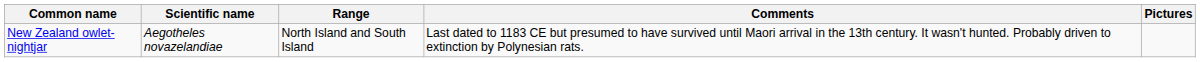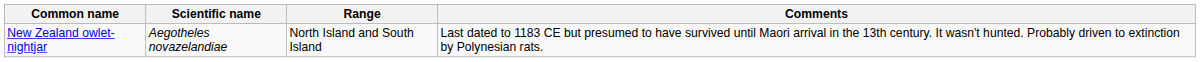- column: (1168, 14)
